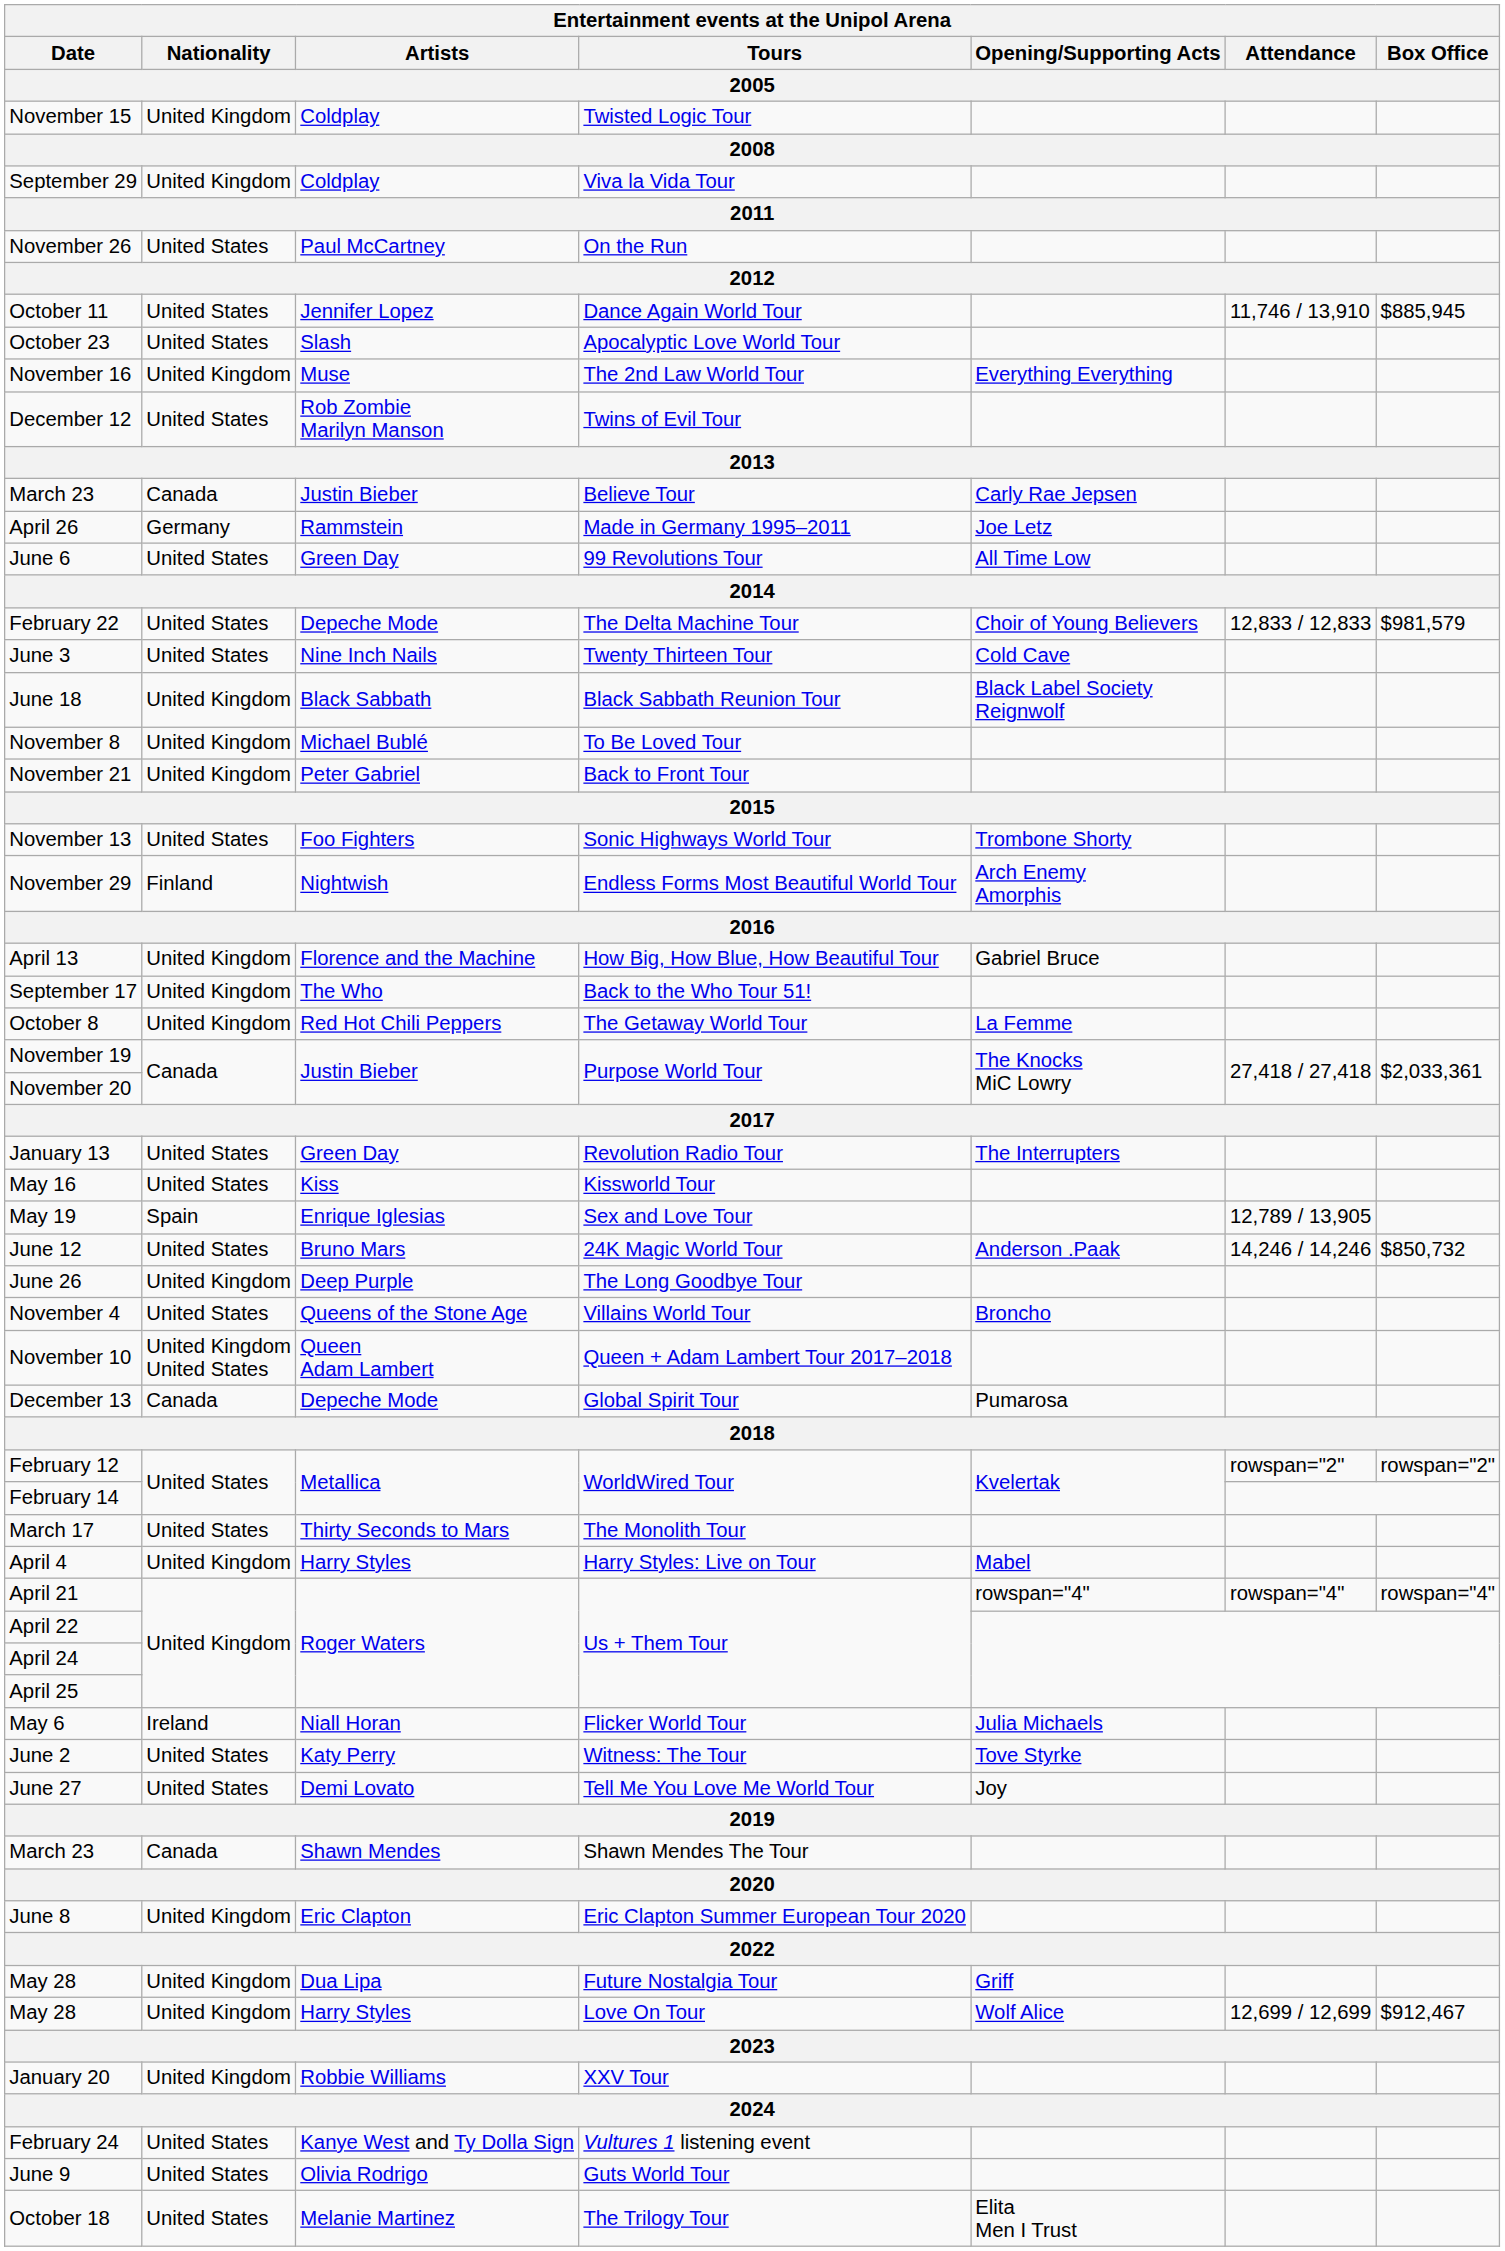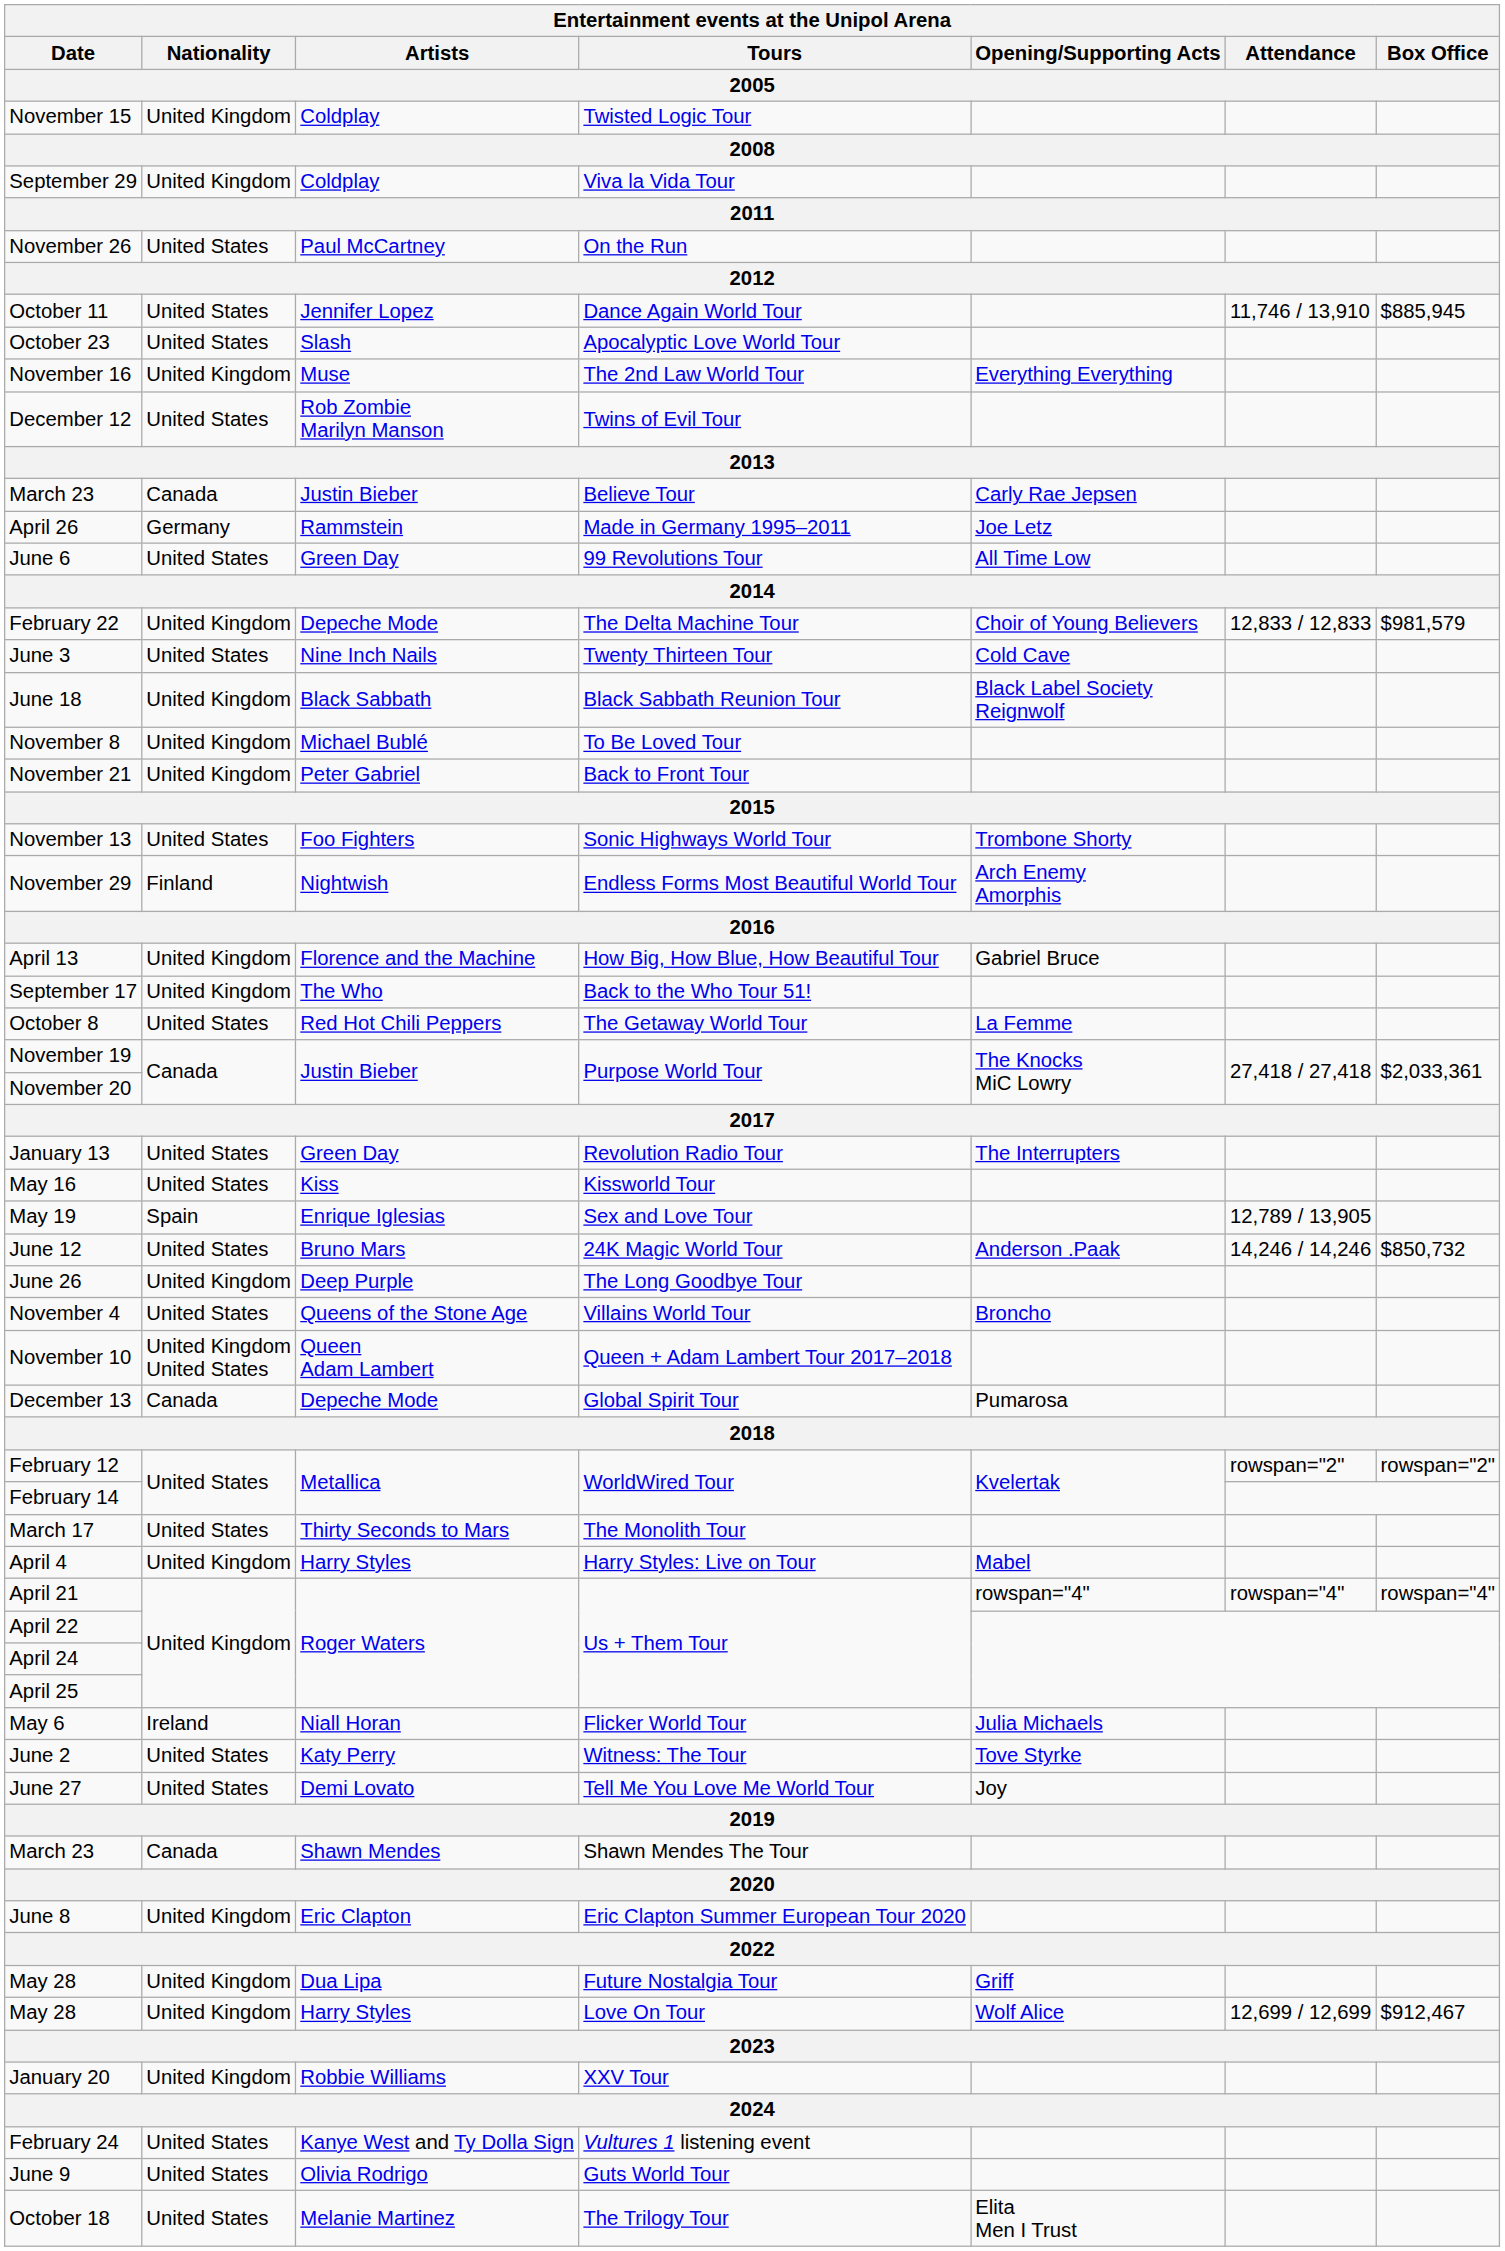(207, 623) United States -> (219, 623) United Kingdom
(219, 1023) United Kingdom -> (207, 1023) United States
